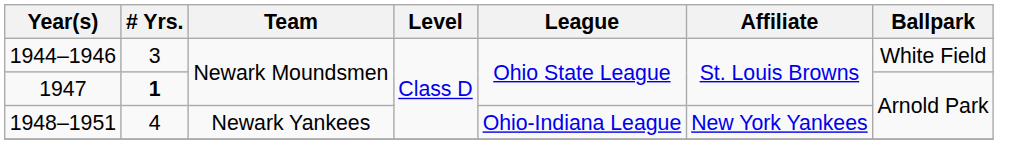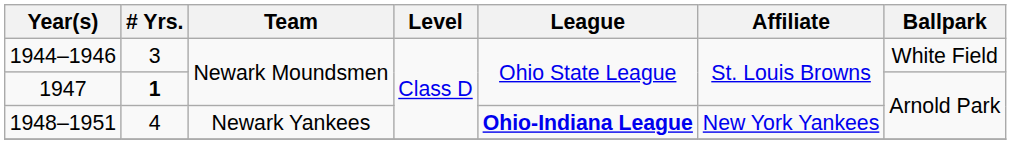(582, 123) normal -> (588, 123) bold
